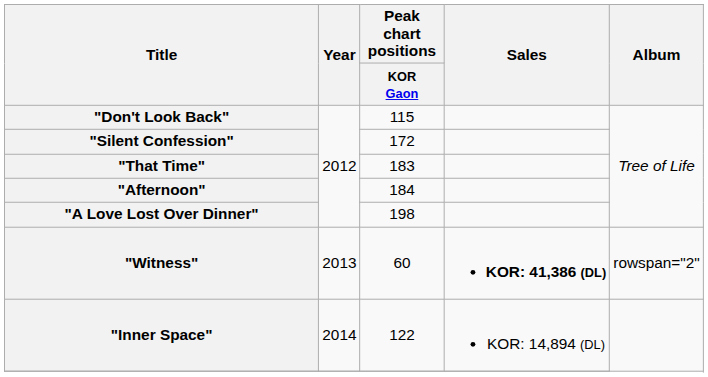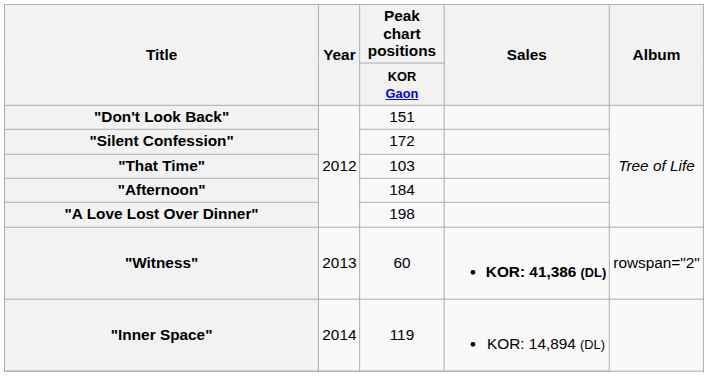(402, 117) 115 -> (402, 117) 151
(402, 165) 183 -> (402, 165) 103
(402, 335) 122 -> (402, 335) 119
